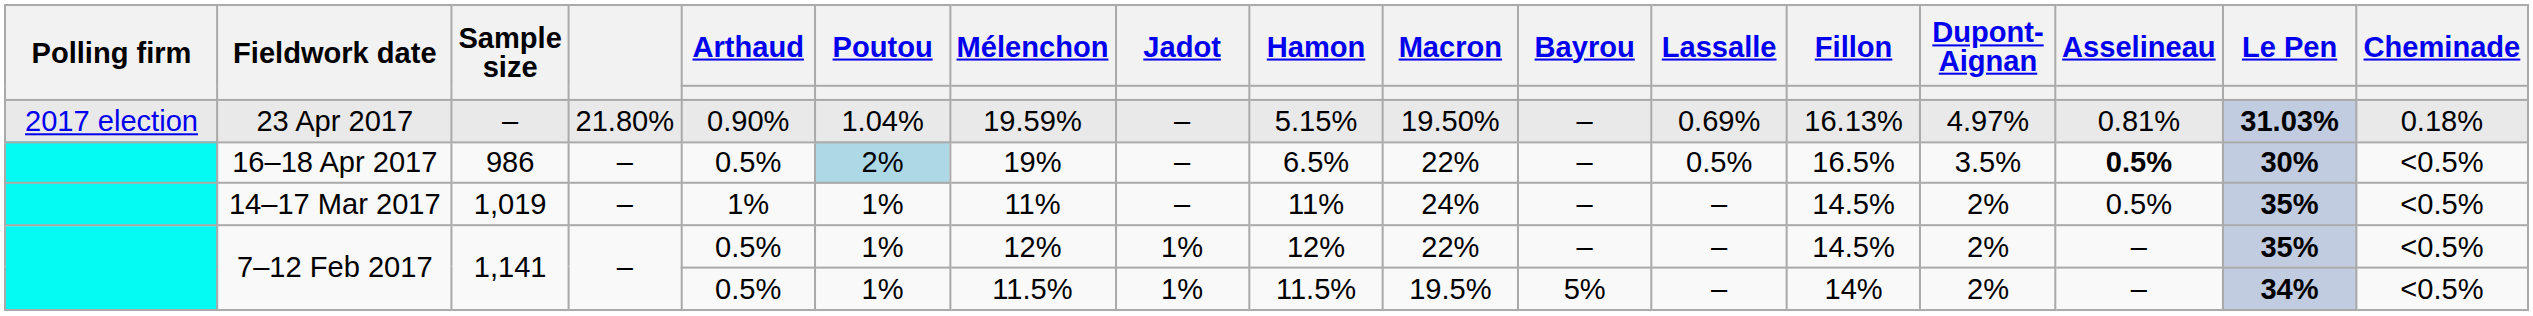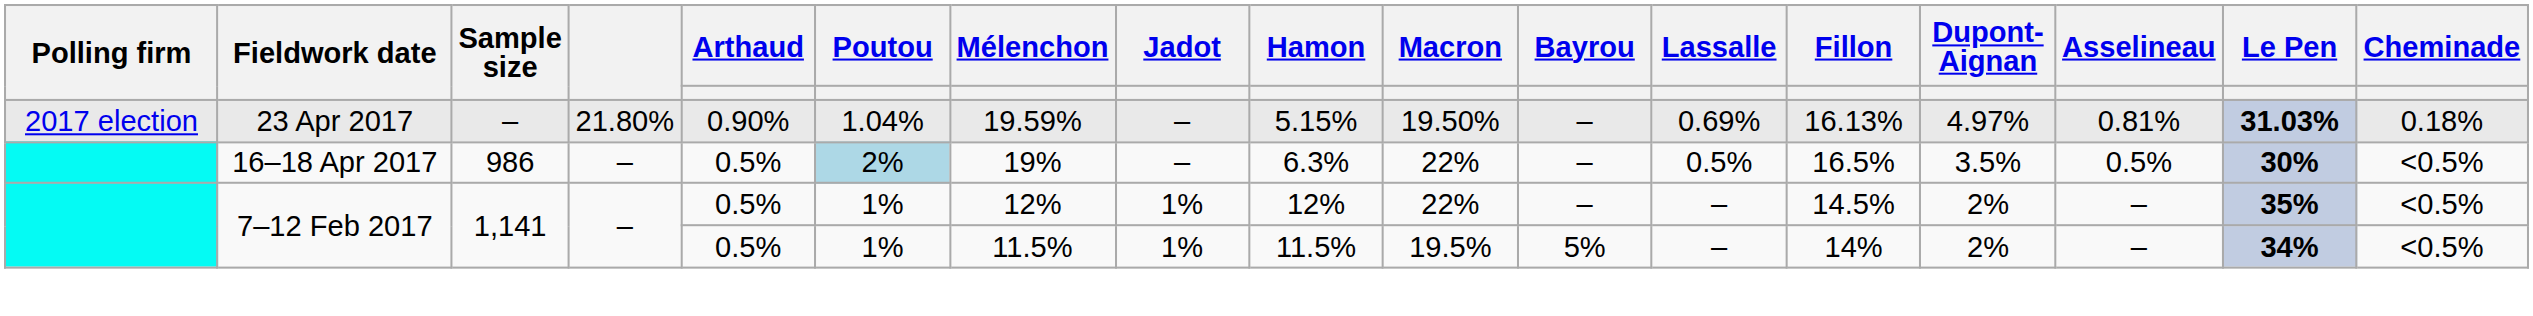(1316, 163) 6.5% -> (1316, 163) 6.3%
(2139, 163) bold -> (2139, 163) normal
- row: (335, 205)
